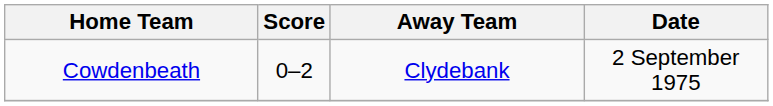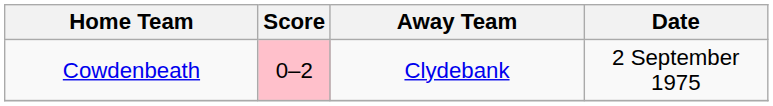(294, 69) no background -> (294, 69) pink background
